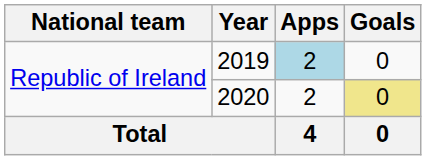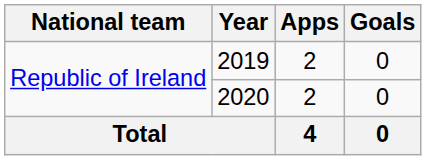(310, 60) lightblue background -> (310, 60) no background
(383, 97) khaki background -> (383, 97) no background
